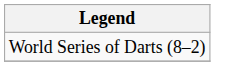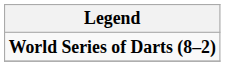(107, 46) normal -> (112, 46) bold
